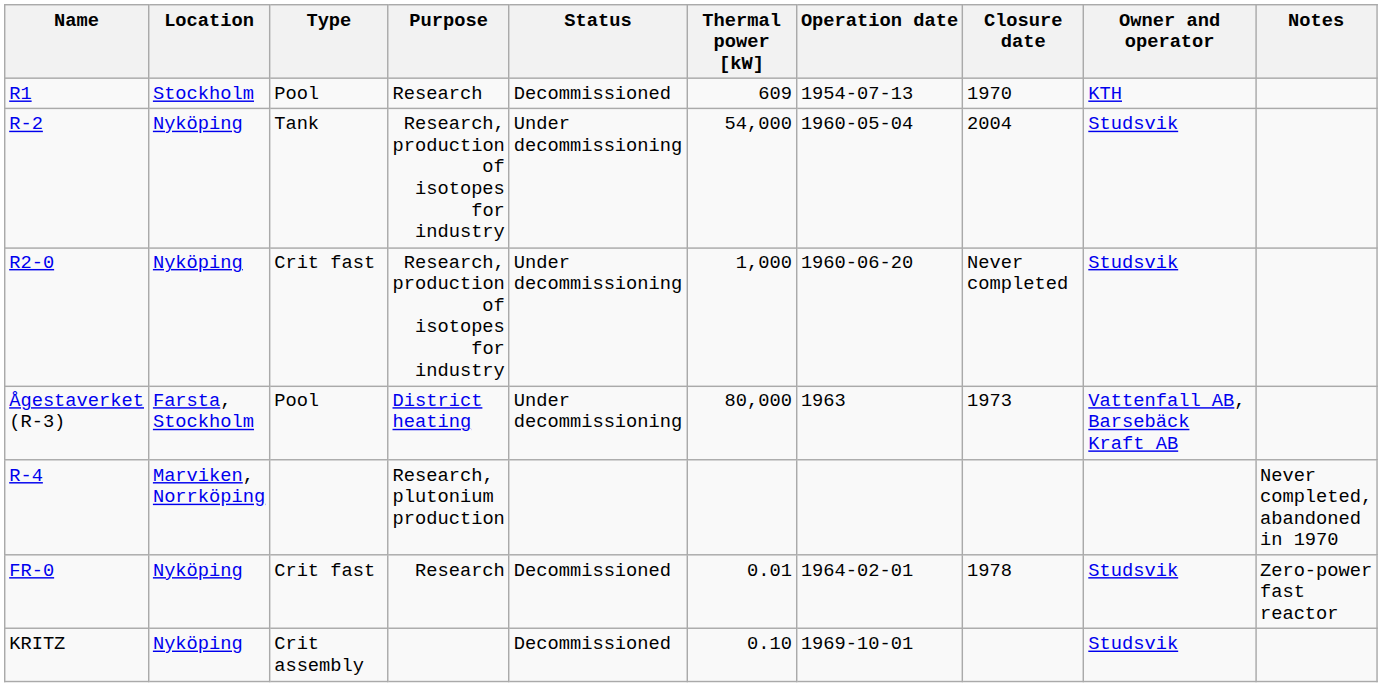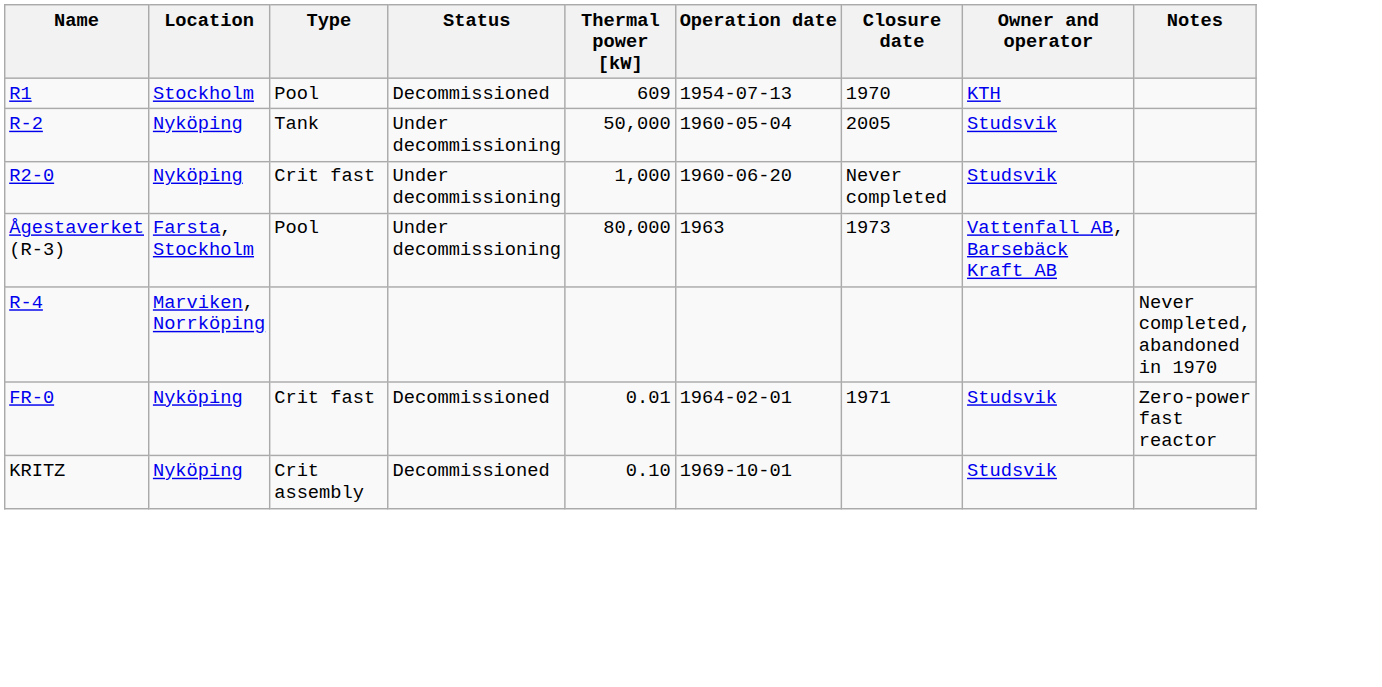- column: (449, 20)
(758, 124) 54,000 -> (637, 124) 50,000
(990, 124) 2004 -> (868, 124) 2005
(990, 570) 1978 -> (868, 397) 1971
